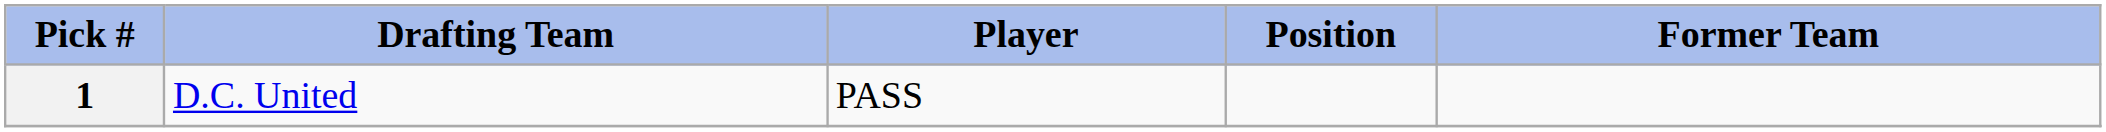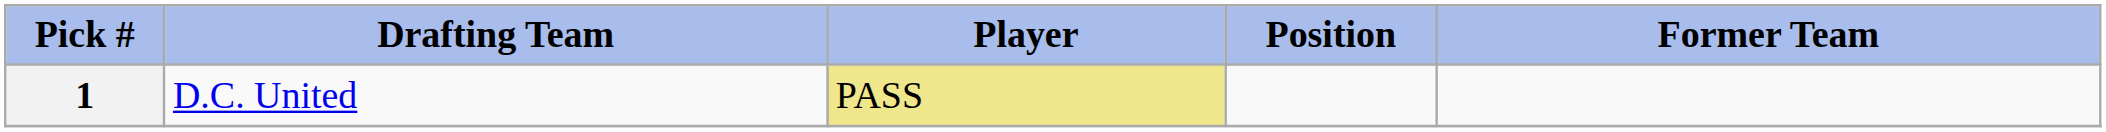(879, 94) no background -> (879, 94) khaki background
